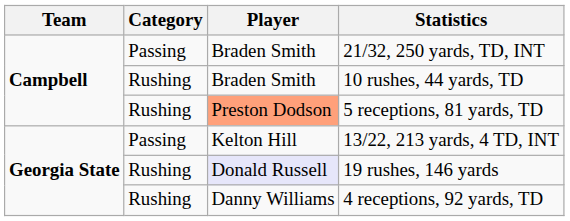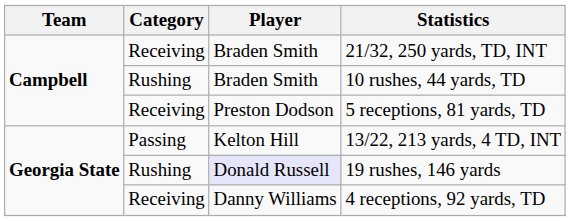(157, 50) Passing -> (167, 50) Receiving
(160, 110) Rushing -> (167, 110) Receiving
(271, 110) lightsalmon background -> (274, 110) no background
(160, 200) Rushing -> (167, 200) Receiving
